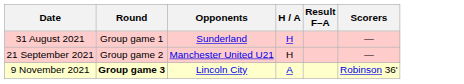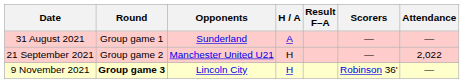+ column: (429, 17)
(289, 39) H -> (289, 39) A
(289, 70) A -> (289, 70) H
